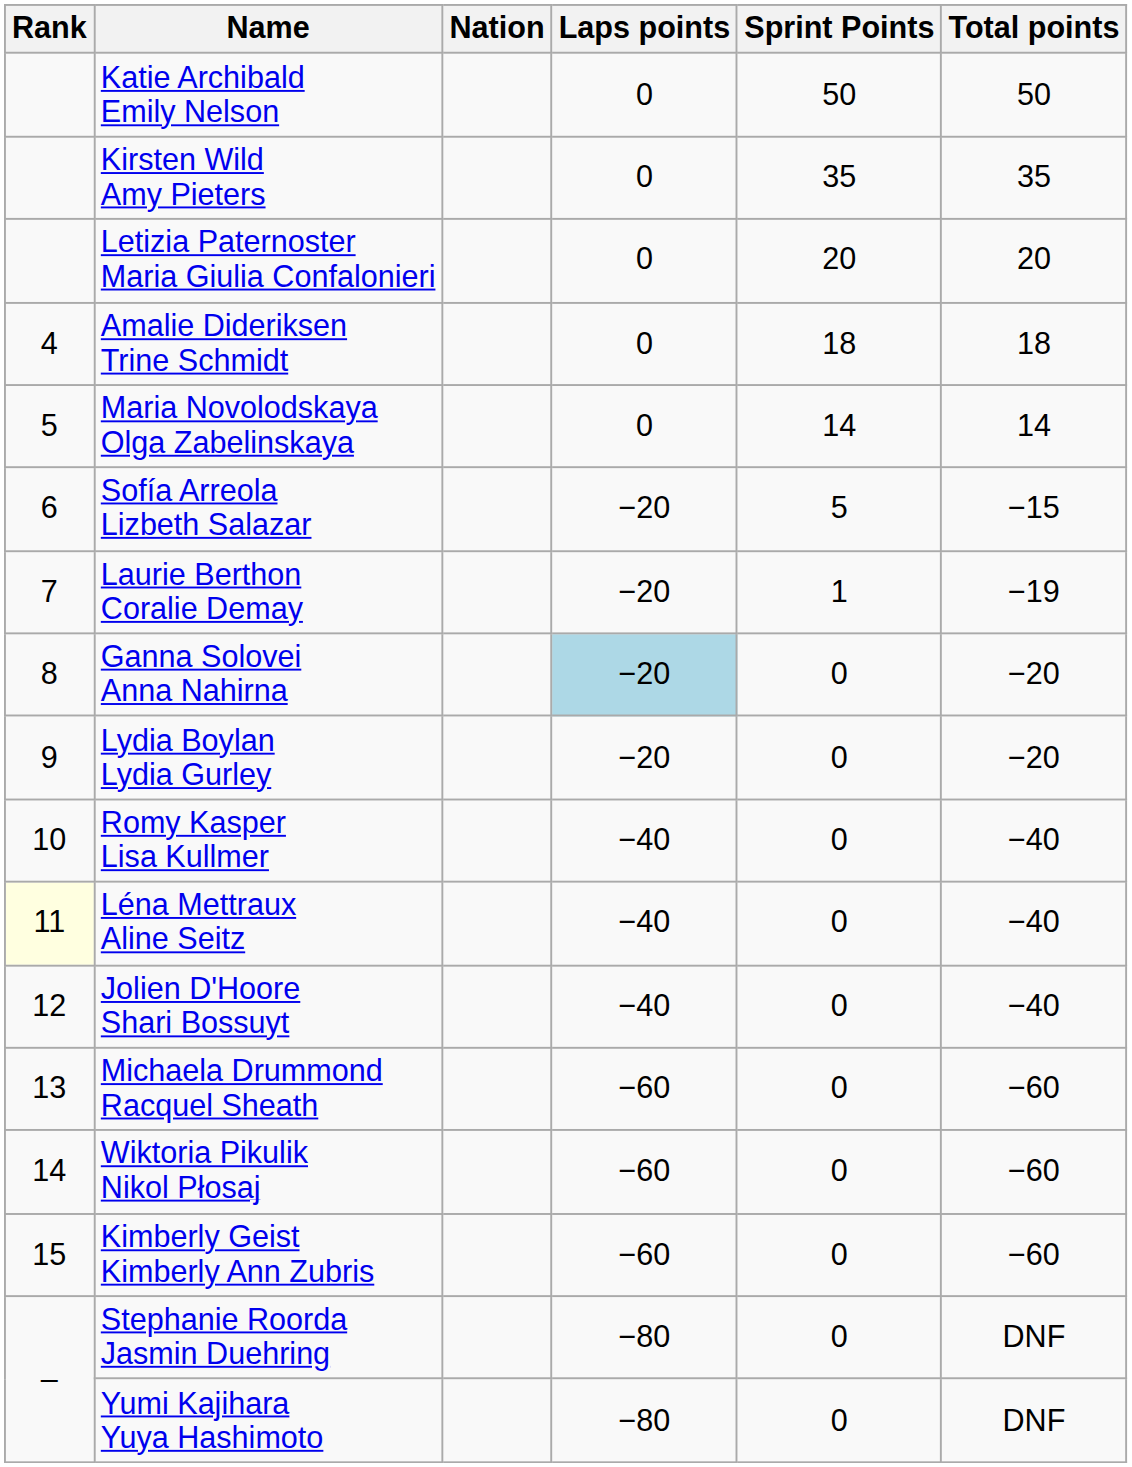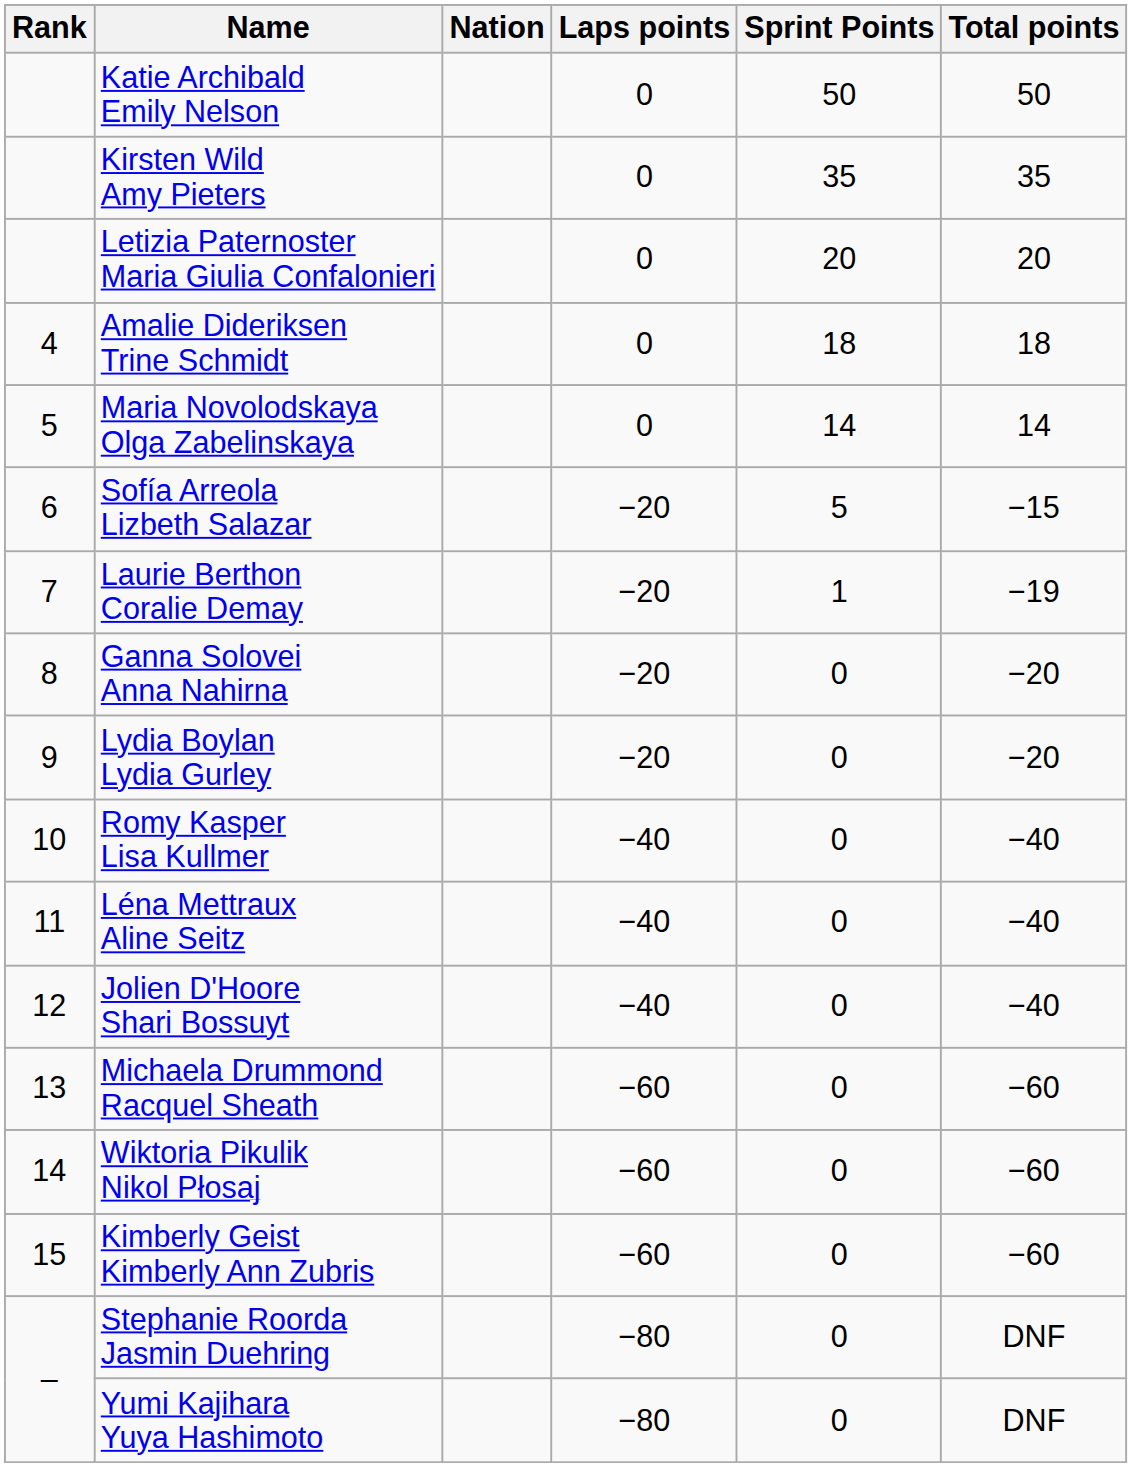(644, 674) lightblue background -> (644, 674) no background
(49, 922) lightyellow background -> (49, 922) no background
